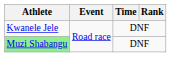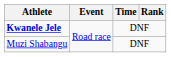(32, 28) normal -> (34, 28) bold
(37, 44) lightgreen background -> (37, 44) no background
